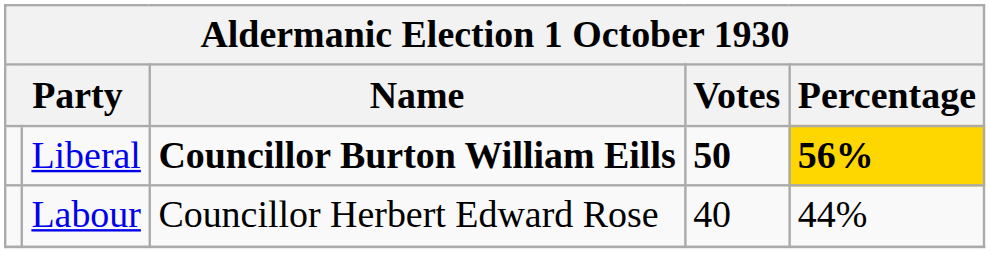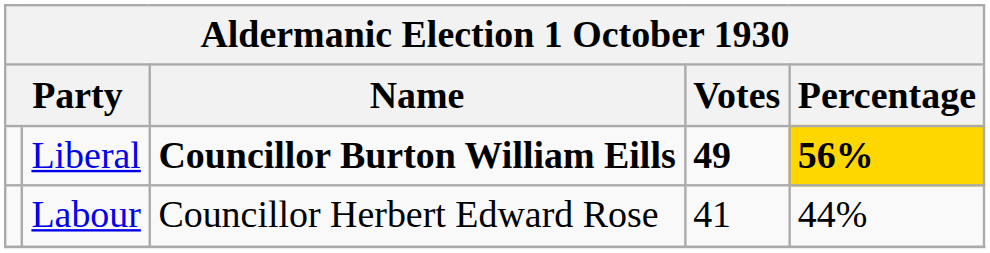(712, 154) 50 -> (712, 154) 49
(712, 214) 40 -> (712, 214) 41
